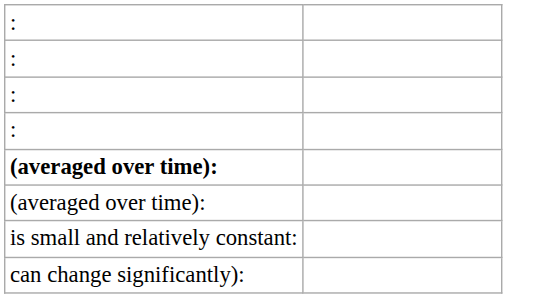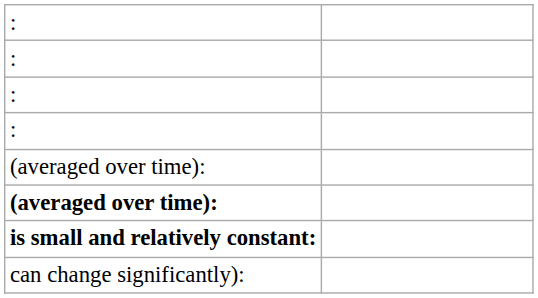(114, 166) bold -> (108, 166) normal
(108, 202) normal -> (114, 202) bold
(154, 238) normal -> (163, 238) bold
